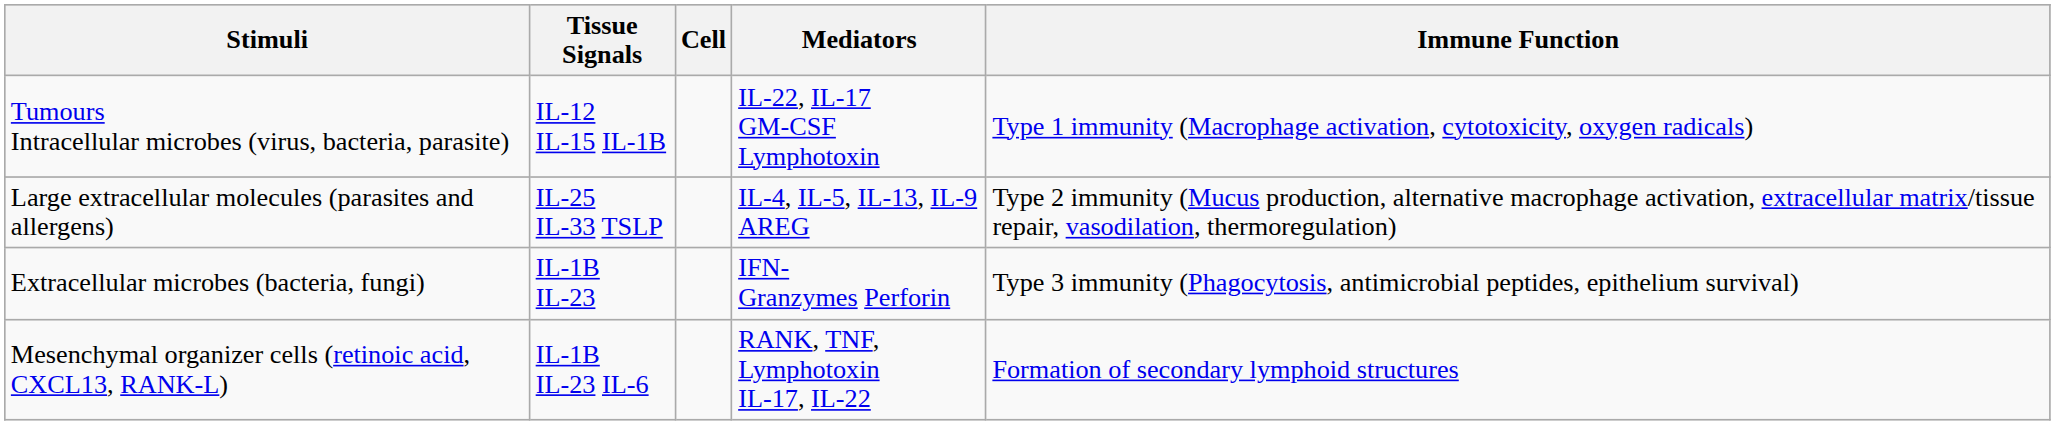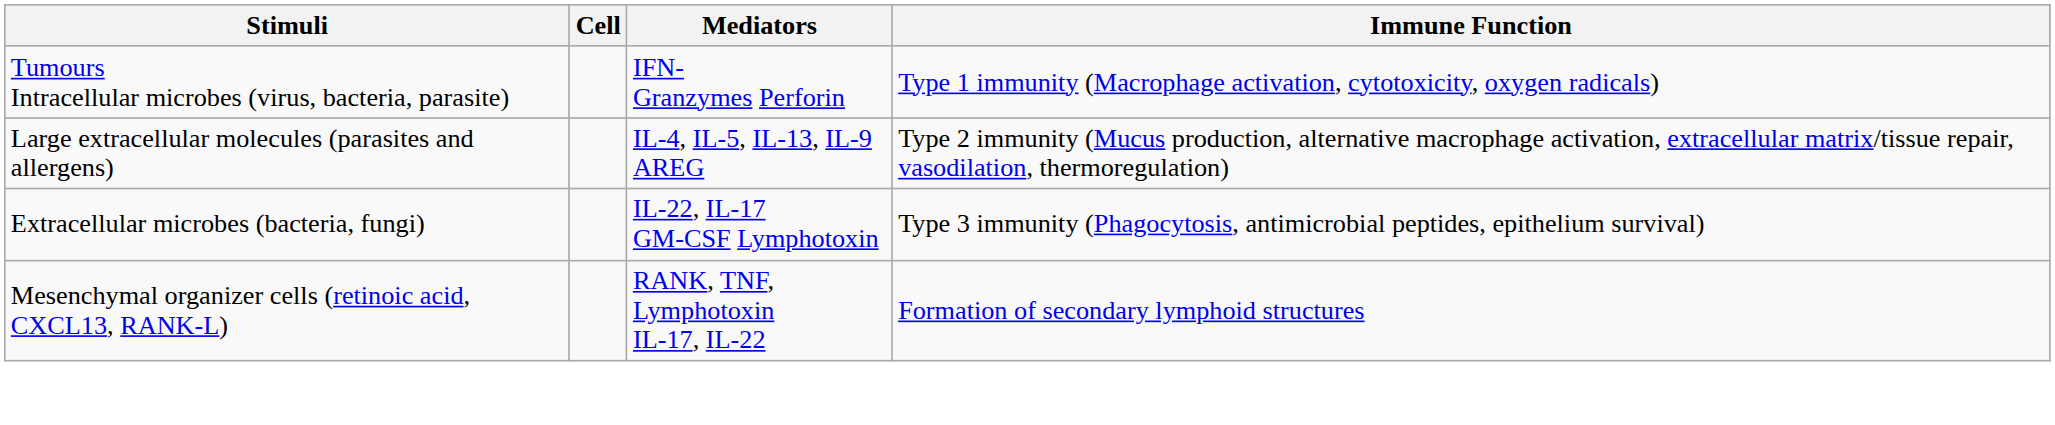- column: (602, 40)
(809, 125) IL-22, IL-17 GM-CSF Lymphotoxin -> (739, 81) IFN- Granzymes Perforin
(844, 282) IFN- Granzymes Perforin -> (756, 223) IL-22, IL-17 GM-CSF Lymphotoxin
